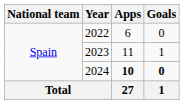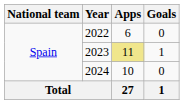(128, 52) no background -> (128, 52) khaki background
(128, 71) bold -> (128, 71) normal
(161, 71) bold -> (161, 71) normal
